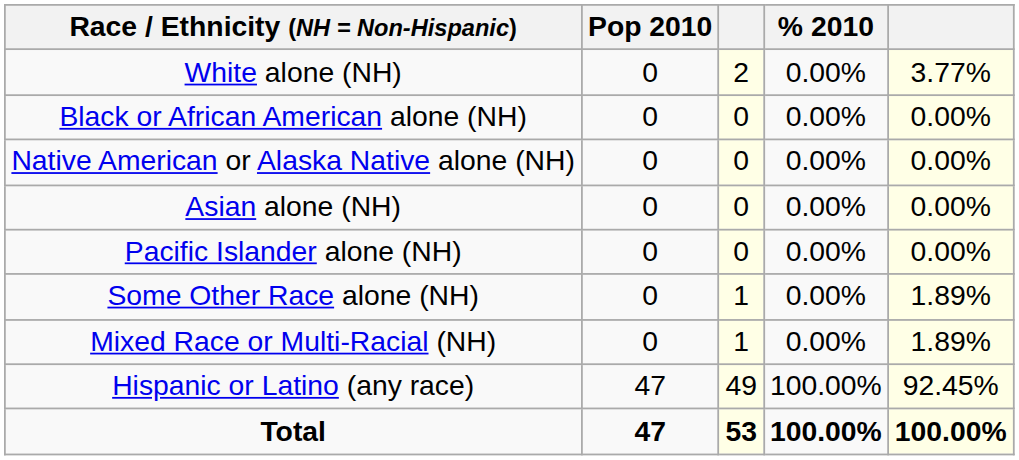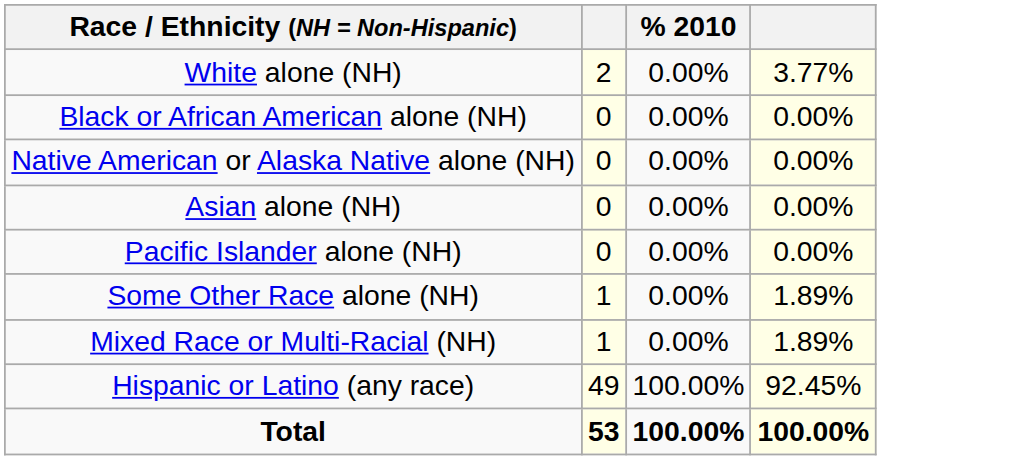- column: (650, 26)
